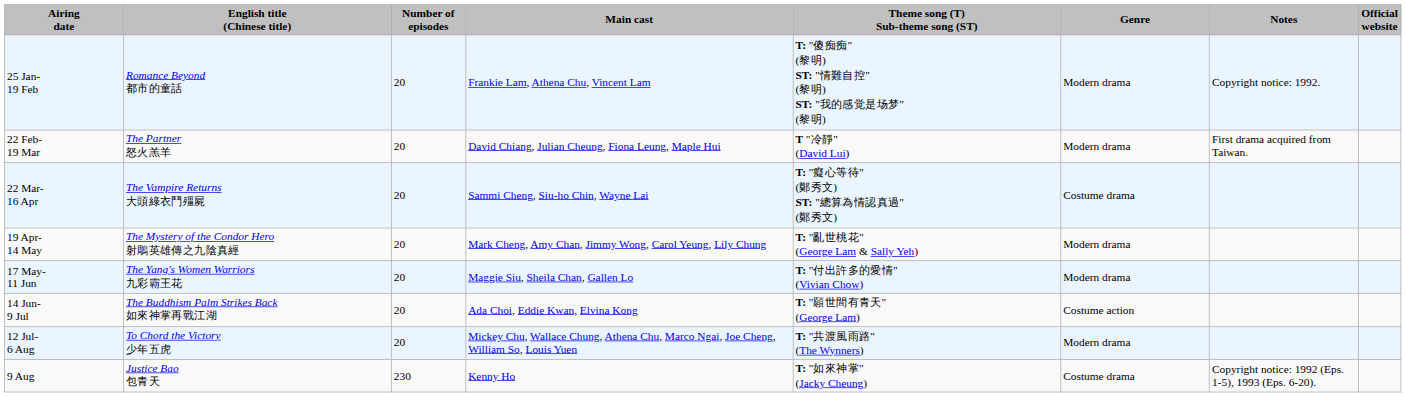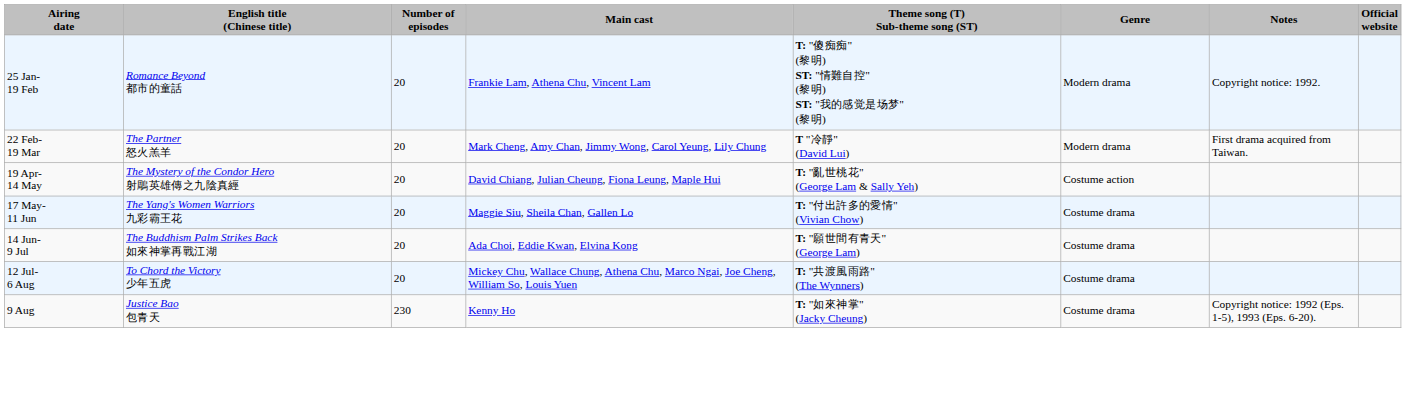(594, 146) David Chiang, Julian Cheung, Fiona Leung, Maple Hui -> (617, 146) Mark Cheng, Amy Chan, Jimmy Wong, Carol Yeung, Lily Chung
- row: (25, 195)
(617, 244) Mark Cheng, Amy Chan, Jimmy Wong, Carol Yeung, Lily Chung -> (594, 179) David Chiang, Julian Cheung, Fiona Leung, Maple Hui
(1097, 244) Modern drama -> (1099, 179) Costume action
(1097, 277) Modern drama -> (1099, 212) Costume drama
(1099, 310) Costume action -> (1099, 245) Costume drama
(1097, 343) Modern drama -> (1099, 278) Costume drama
